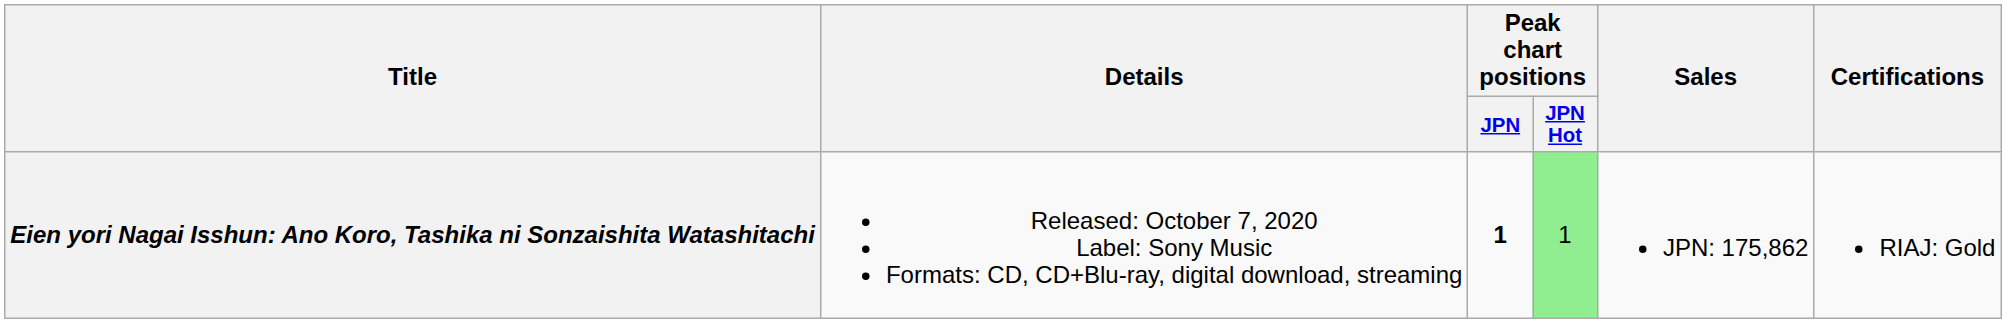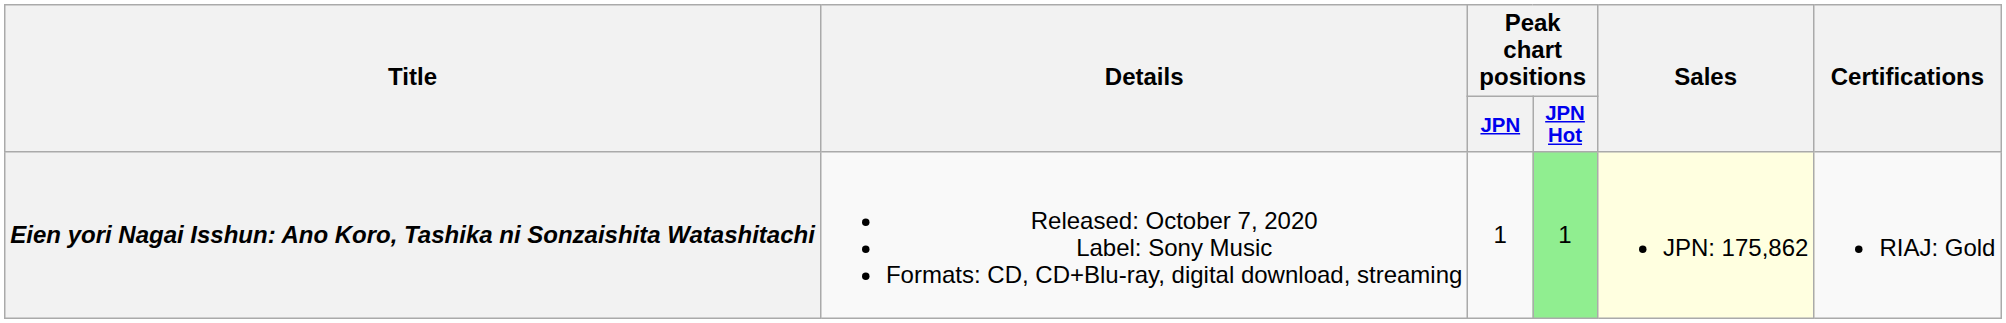(1500, 234) bold -> (1500, 234) normal
(1706, 248) no background -> (1706, 248) lightyellow background
